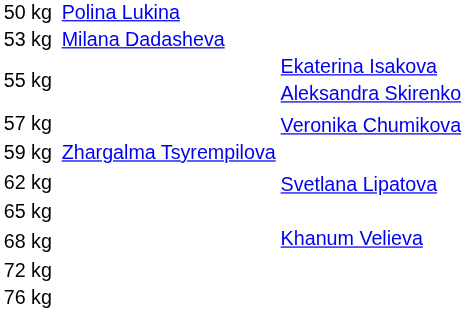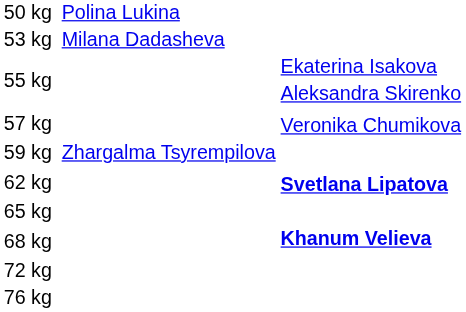(359, 184) normal -> (364, 184) bold
(352, 238) normal -> (356, 238) bold
